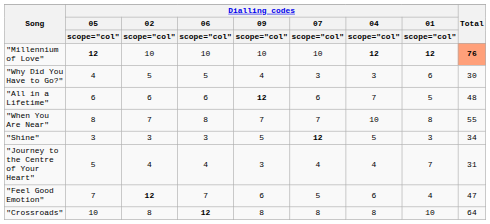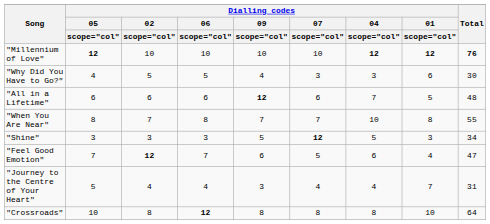(472, 54) lightsalmon background -> (472, 54) no background
rows swapped: (32, 164) <-> (30, 196)
